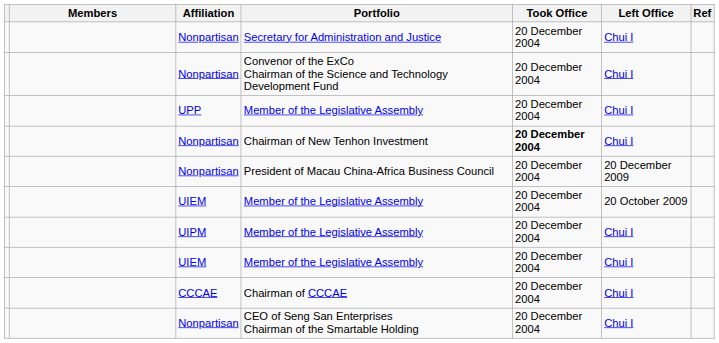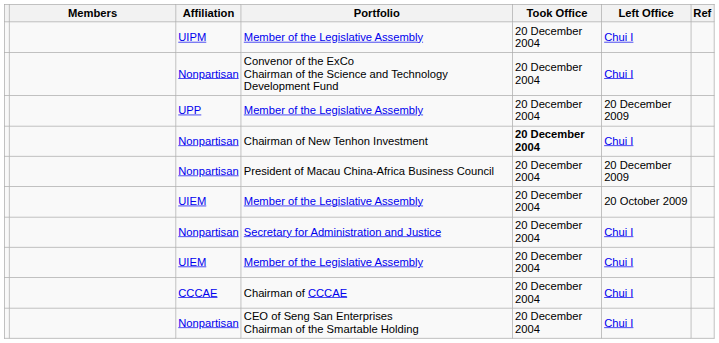rows swapped: (208, 37) <-> (192, 232)
(619, 110) Chui I -> (638, 110) 20 December 2009
